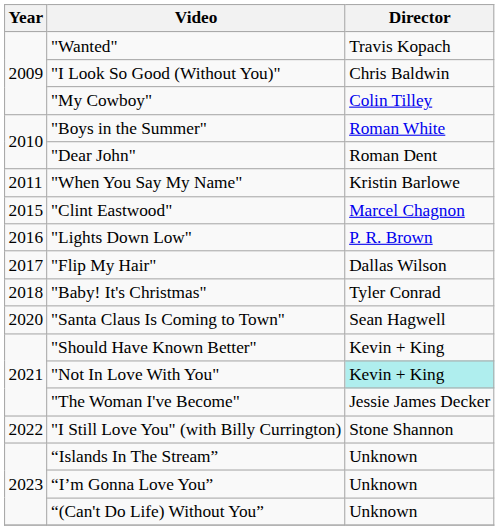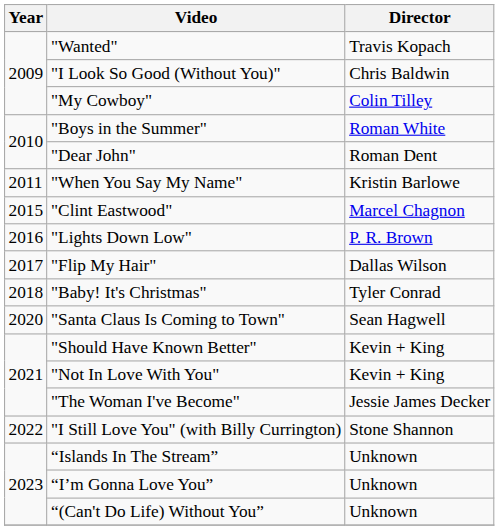(397, 374) paleturquoise background -> (397, 374) no background
